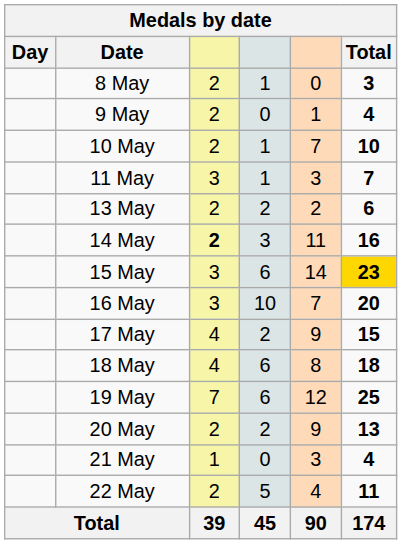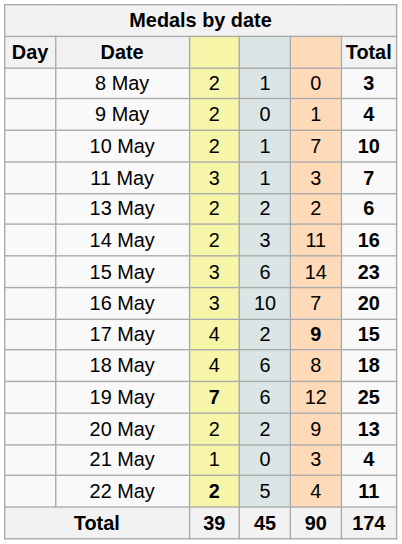(214, 241) bold -> (214, 241) normal
(369, 272) gold background -> (369, 272) no background
(316, 335) normal -> (316, 335) bold
(214, 398) normal -> (214, 398) bold
(214, 492) normal -> (214, 492) bold
